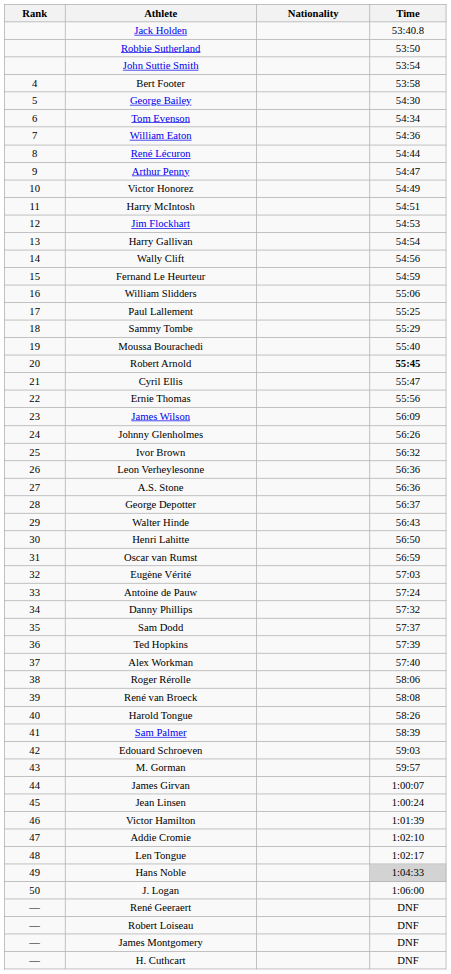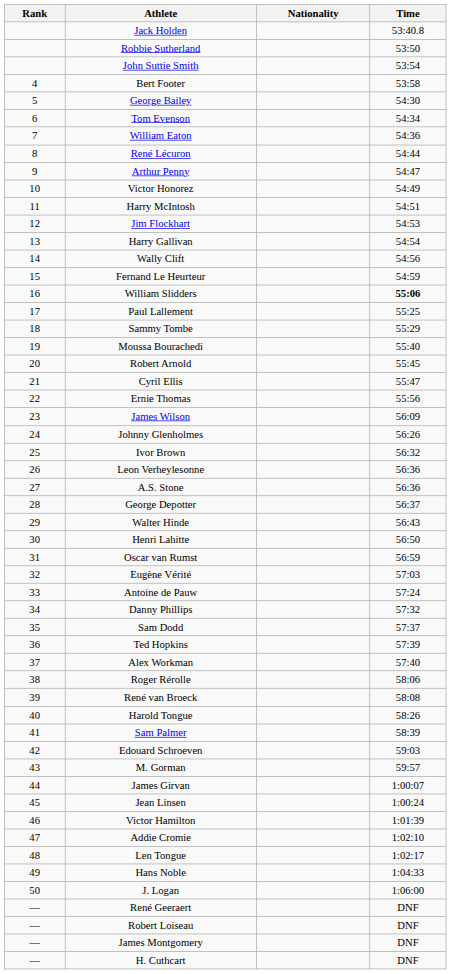(408, 294) normal -> (408, 294) bold
(408, 364) bold -> (408, 364) normal
(408, 873) lightgrey background -> (408, 873) no background
